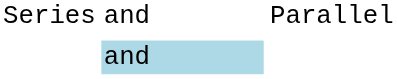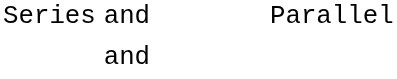(127, 57) lightblue background -> (127, 57) no background
